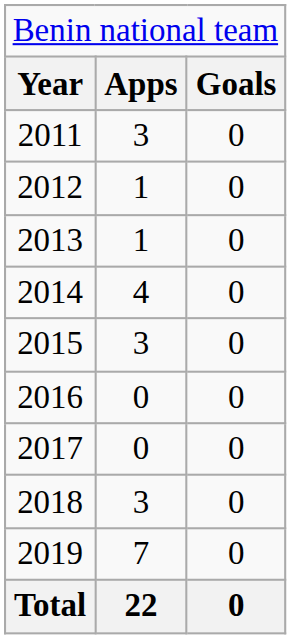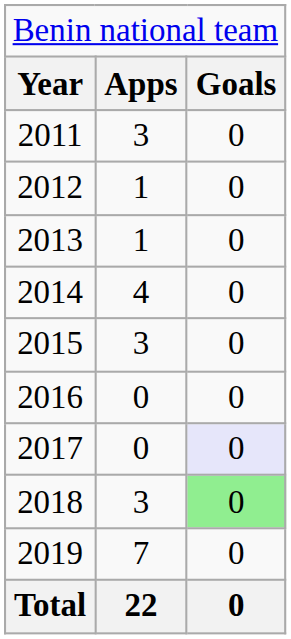(236, 448) no background -> (236, 448) lavender background
(236, 501) no background -> (236, 501) lightgreen background
